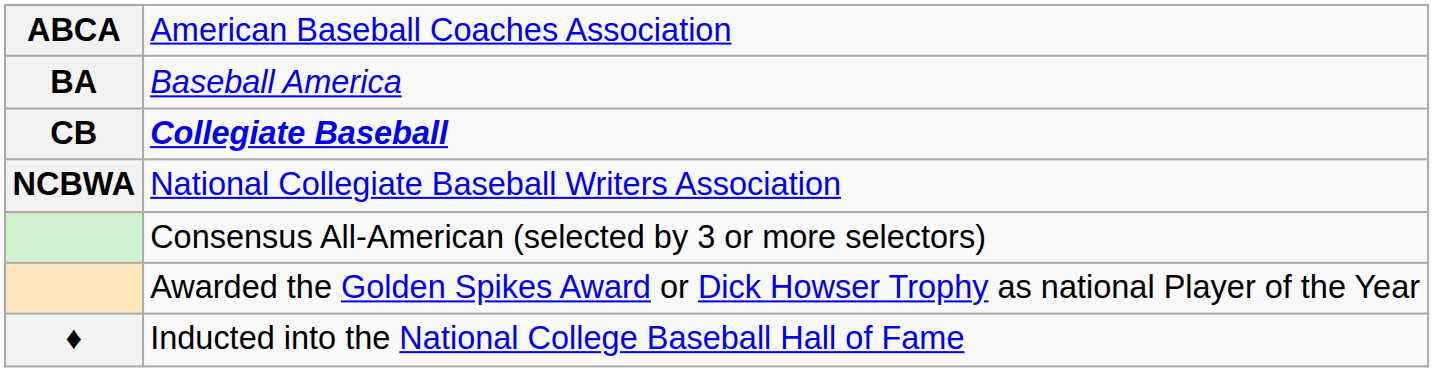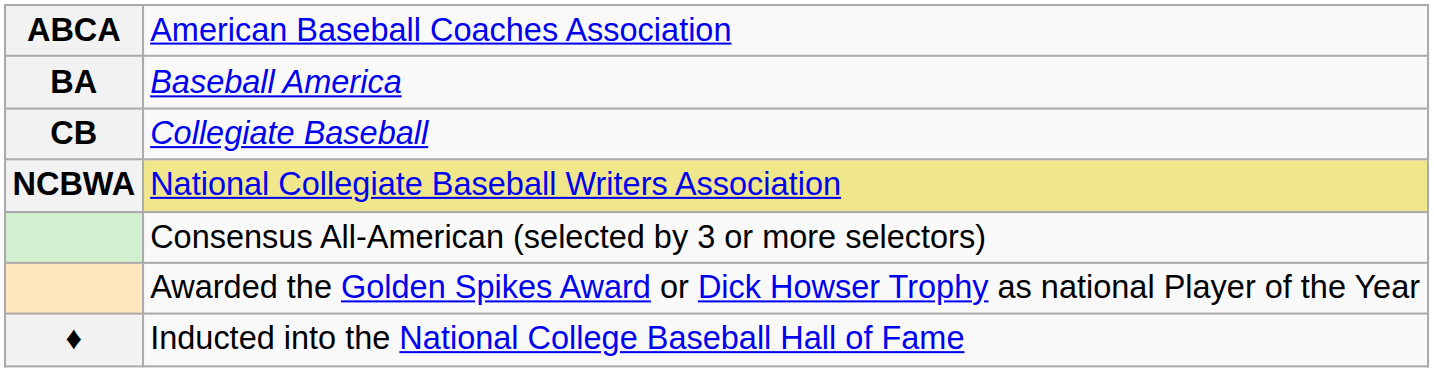(299, 133) bold -> (289, 133) normal
(496, 184) no background -> (496, 184) khaki background
